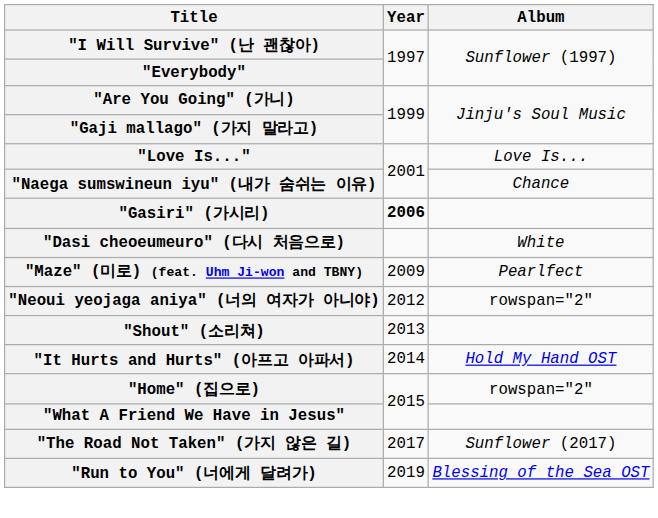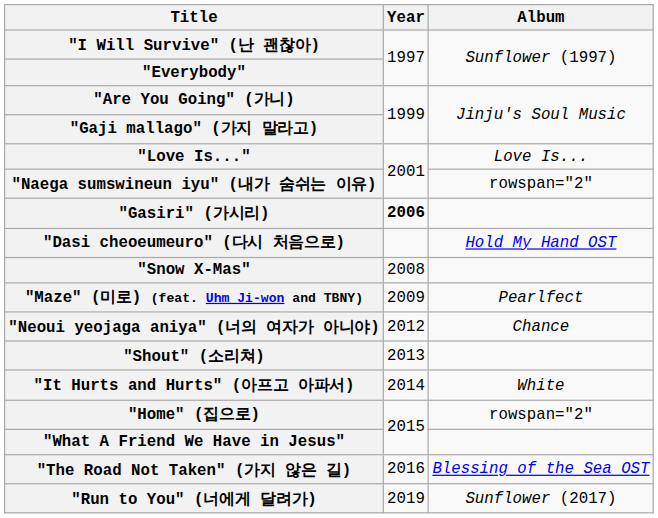(541, 184) Chance -> (541, 184) rowspan="2"
(541, 242) White -> (541, 242) Hold My Hand OST
+ row: (194, 270)
(541, 301) rowspan="2" -> (541, 327) Chance
(541, 360) Hold My Hand OST -> (541, 385) White
(406, 444) 2017 -> (406, 469) 2016
(541, 444) Sunflower (2017) -> (541, 469) Blessing of the Sea OST
(541, 473) Blessing of the Sea OST -> (541, 499) Sunflower (2017)
